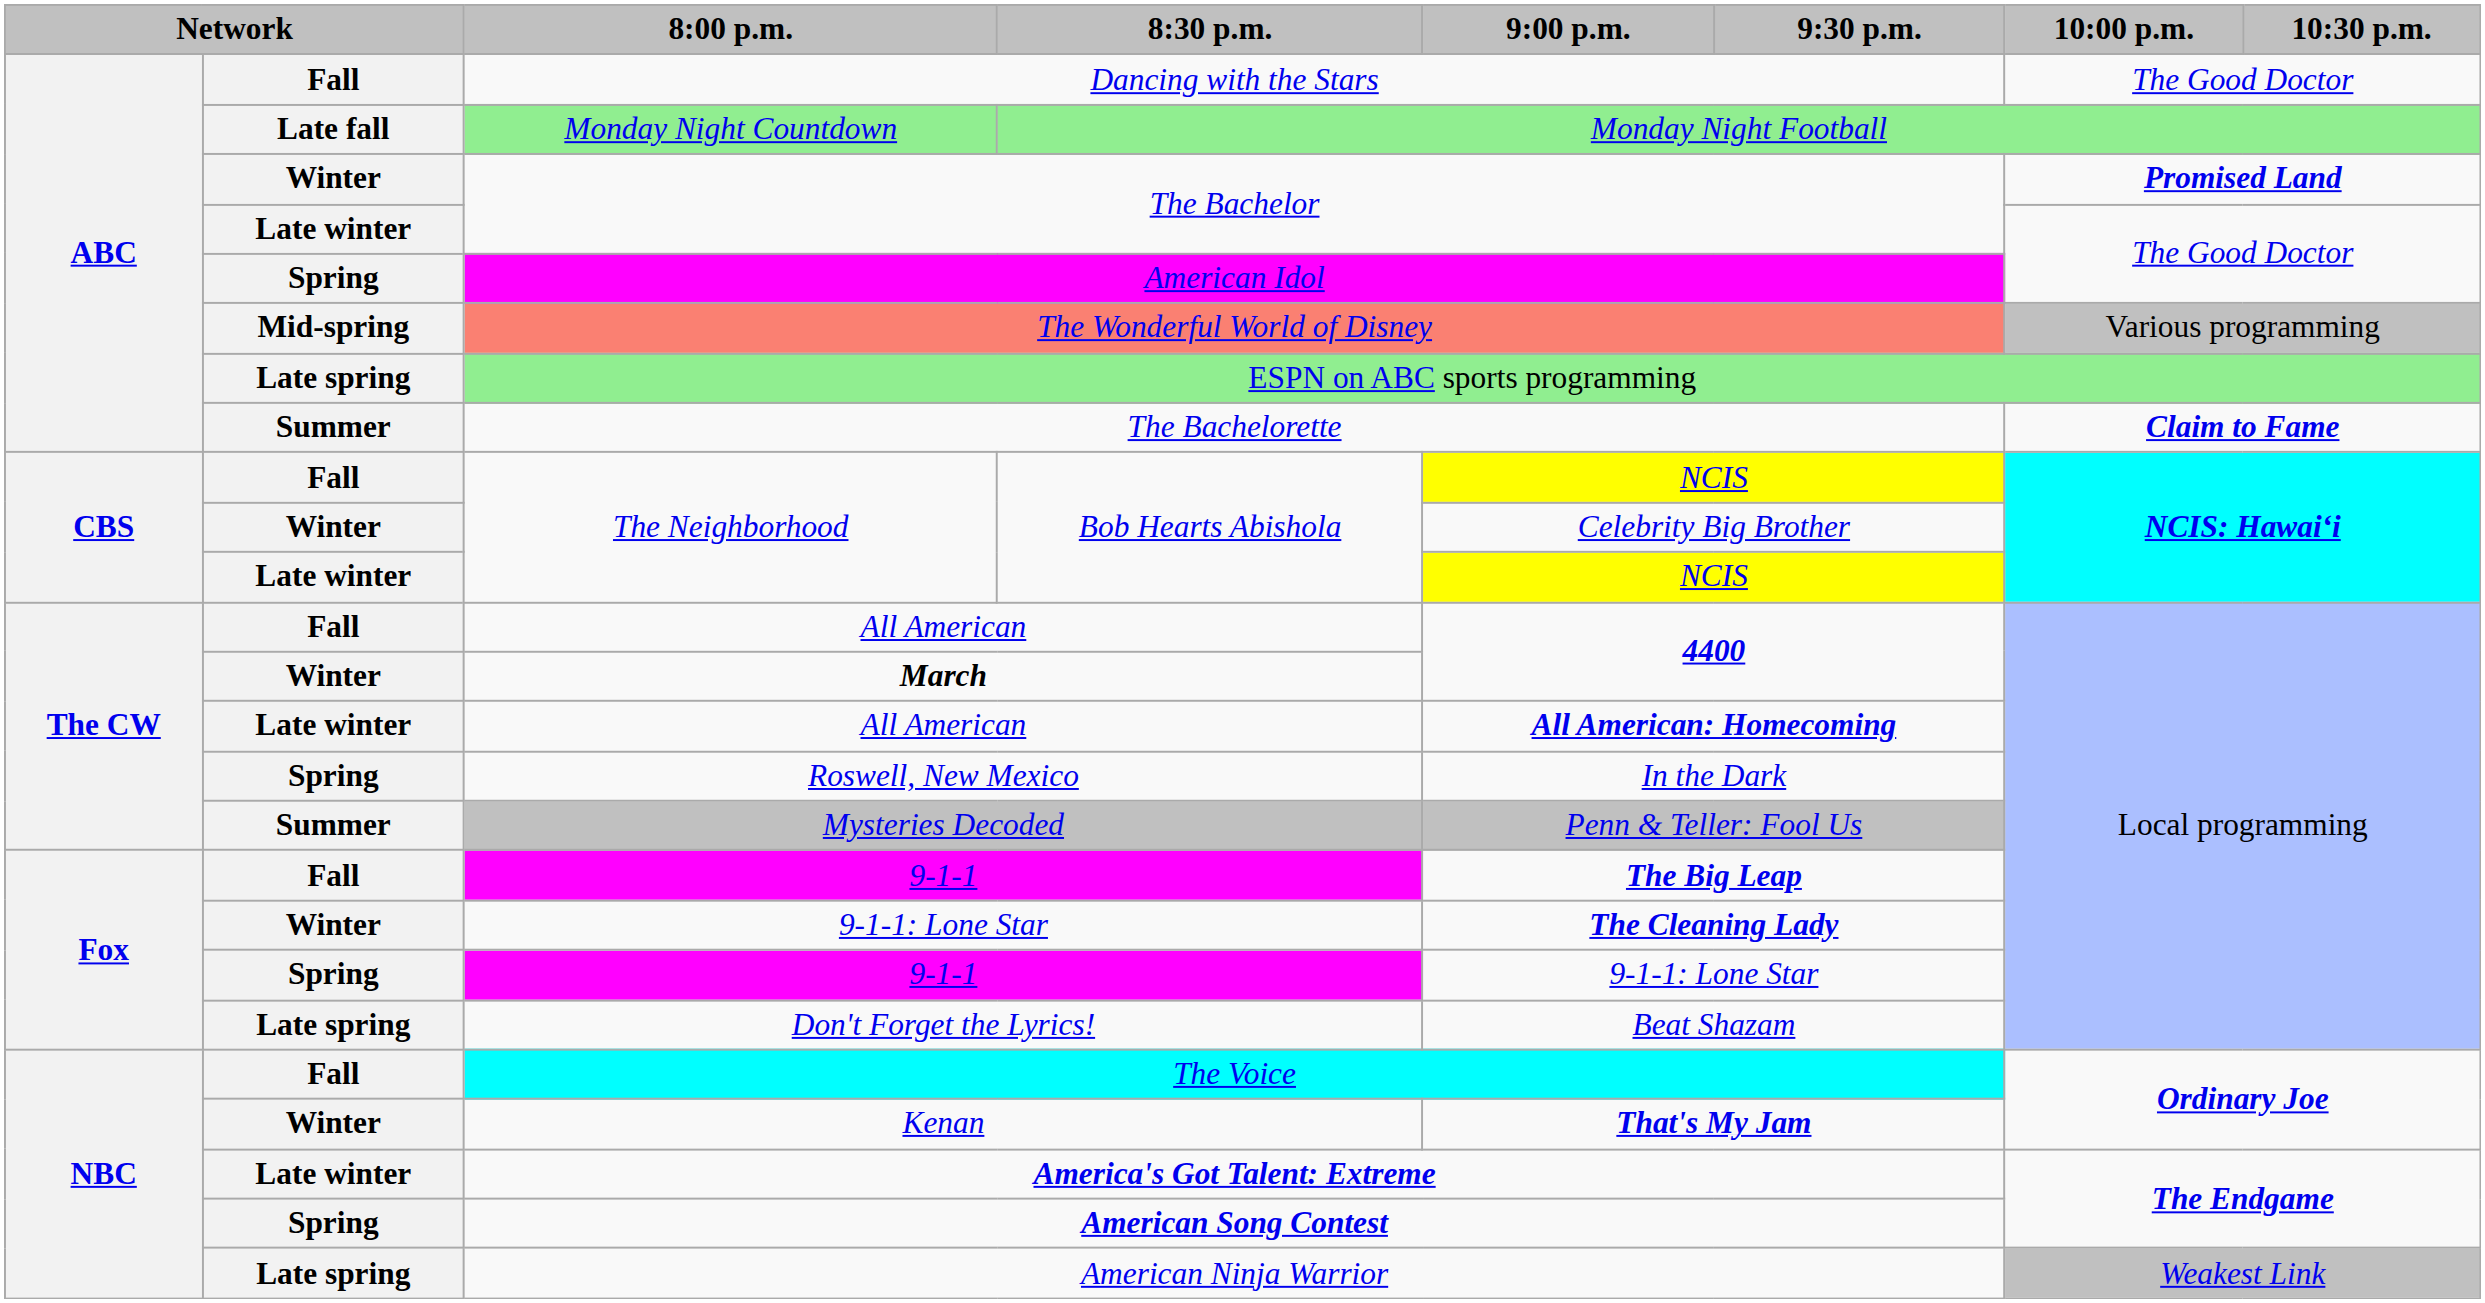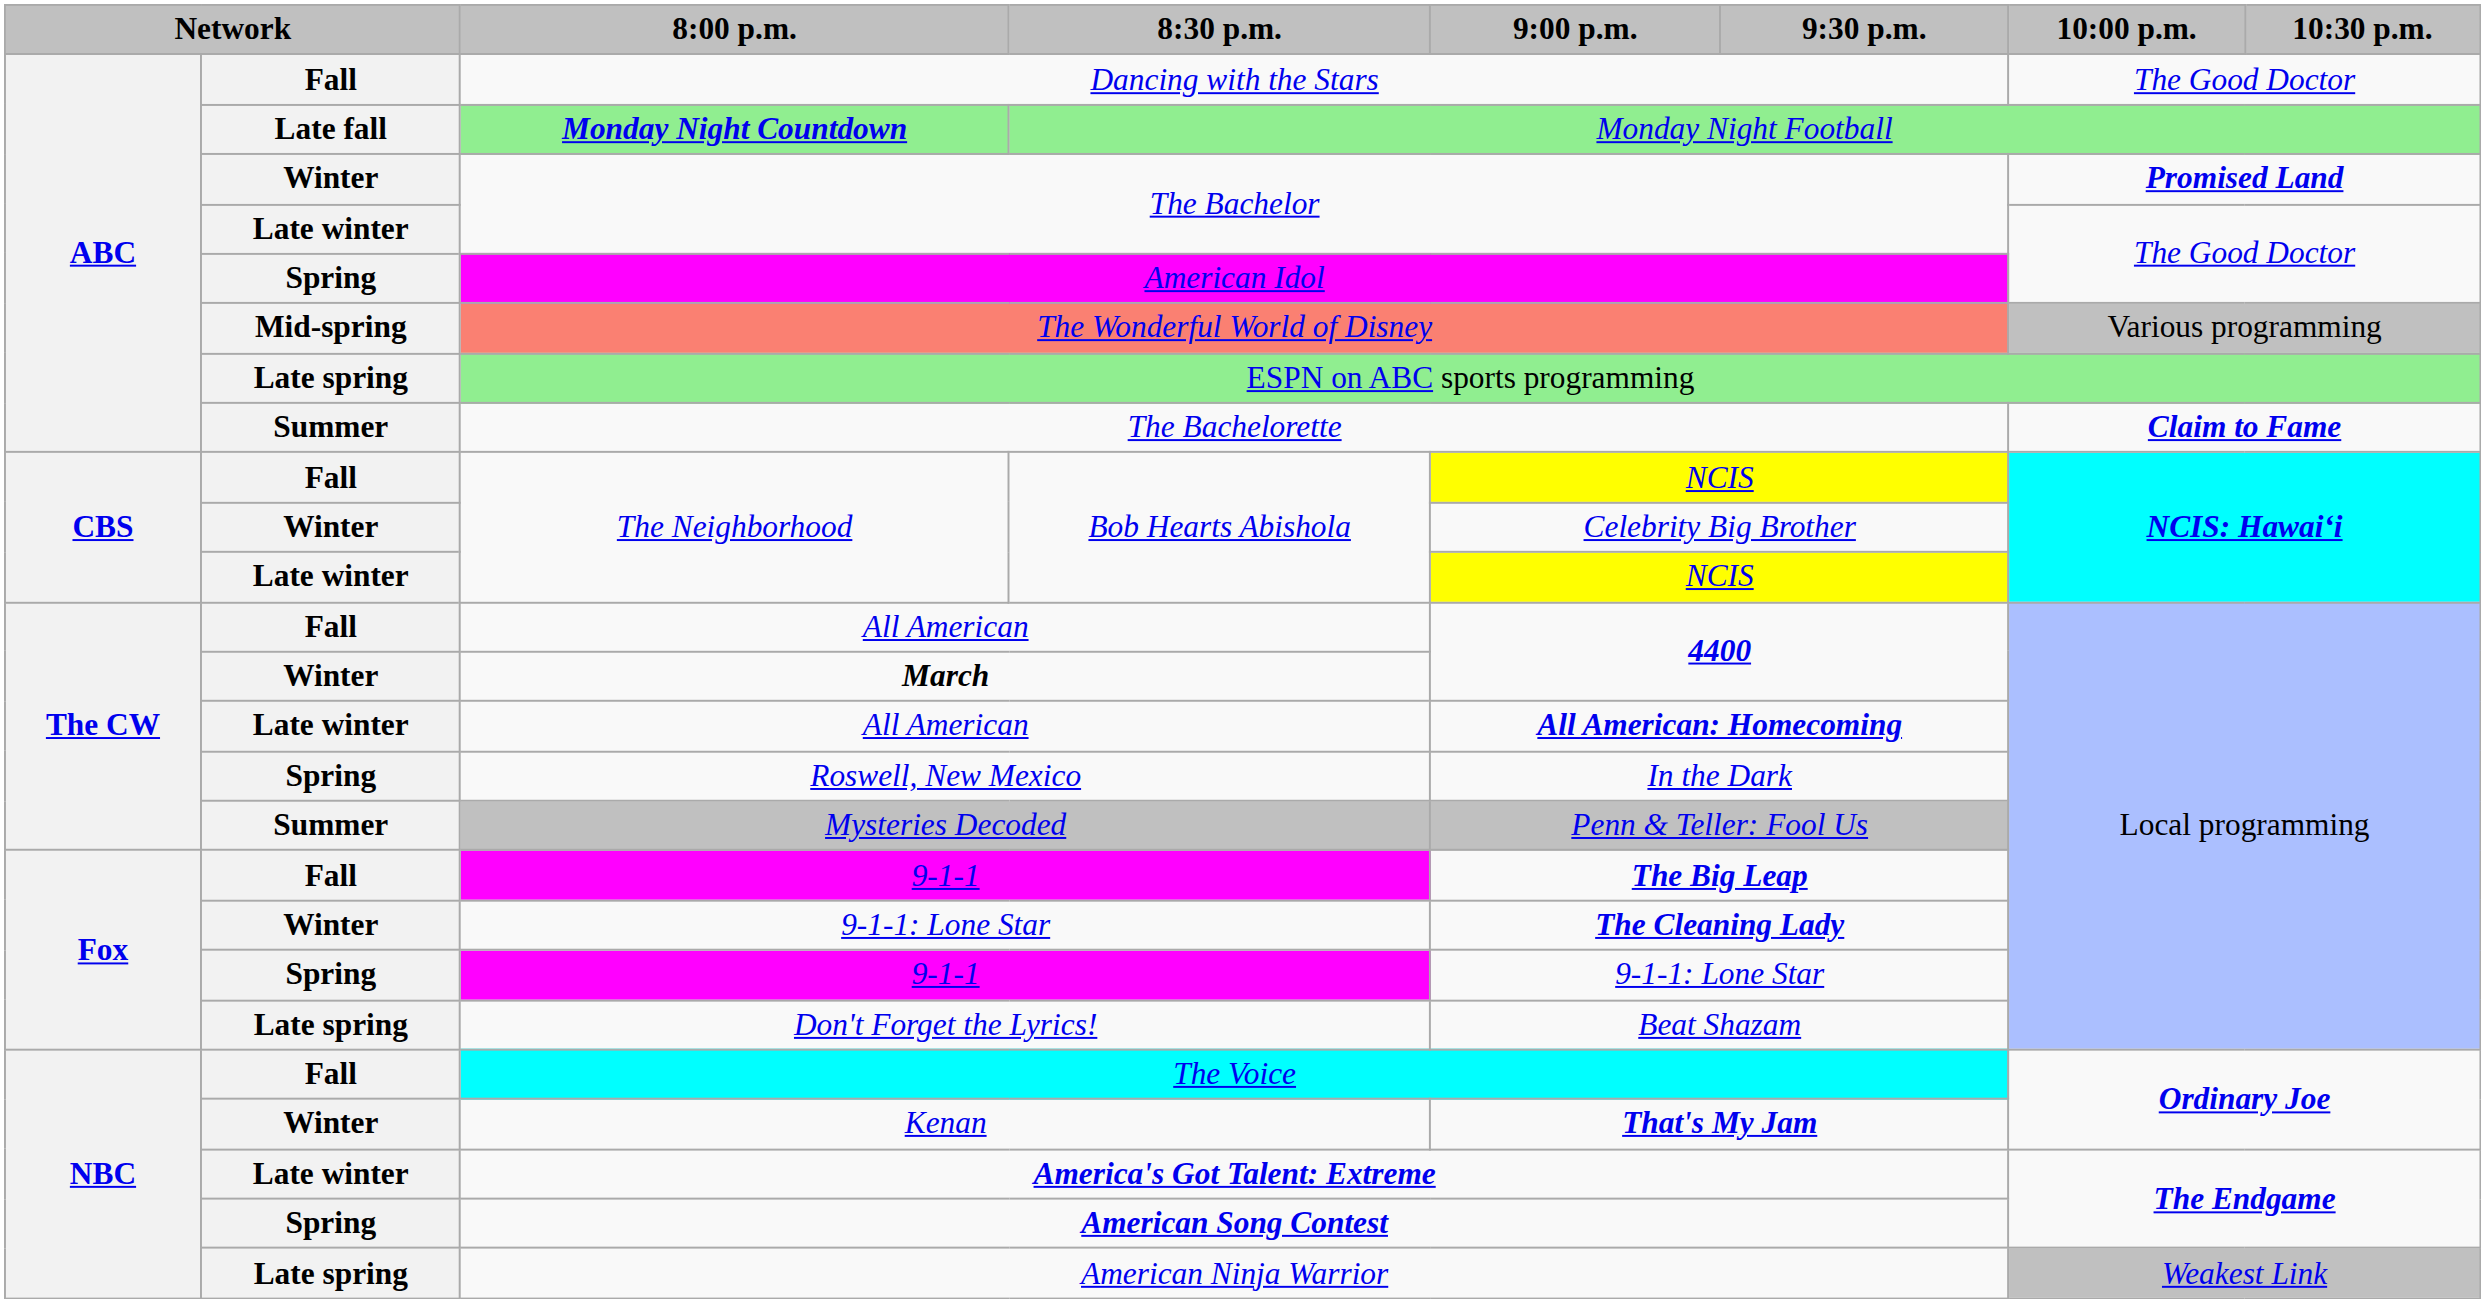(731, 128) normal -> (735, 128) bold
